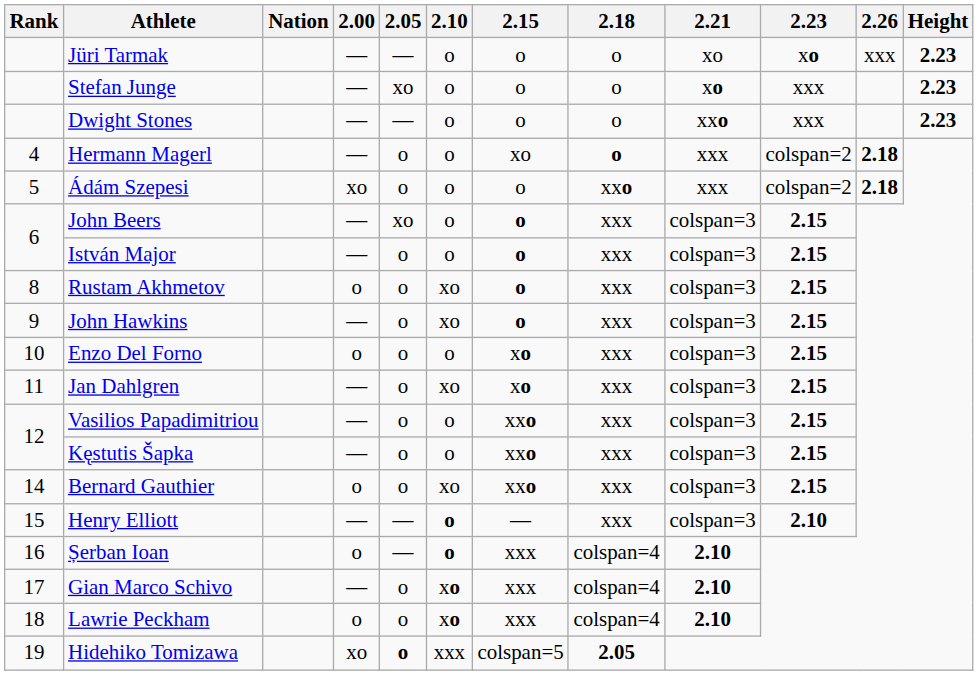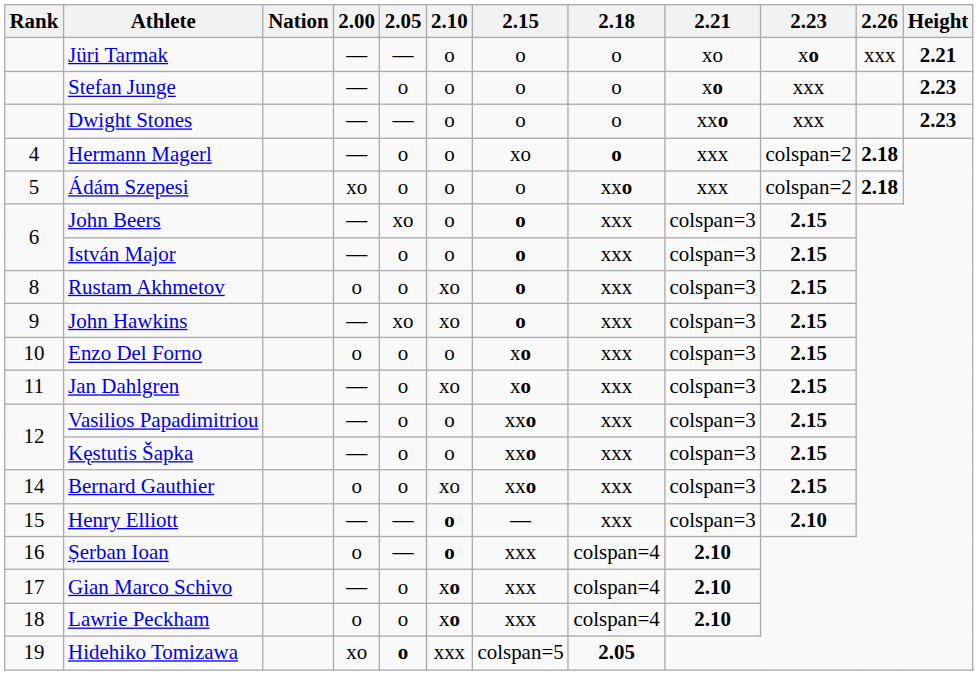(938, 54) 2.23 -> (938, 54) 2.21
(403, 87) xo -> (403, 87) o
(403, 320) o -> (403, 320) xo
